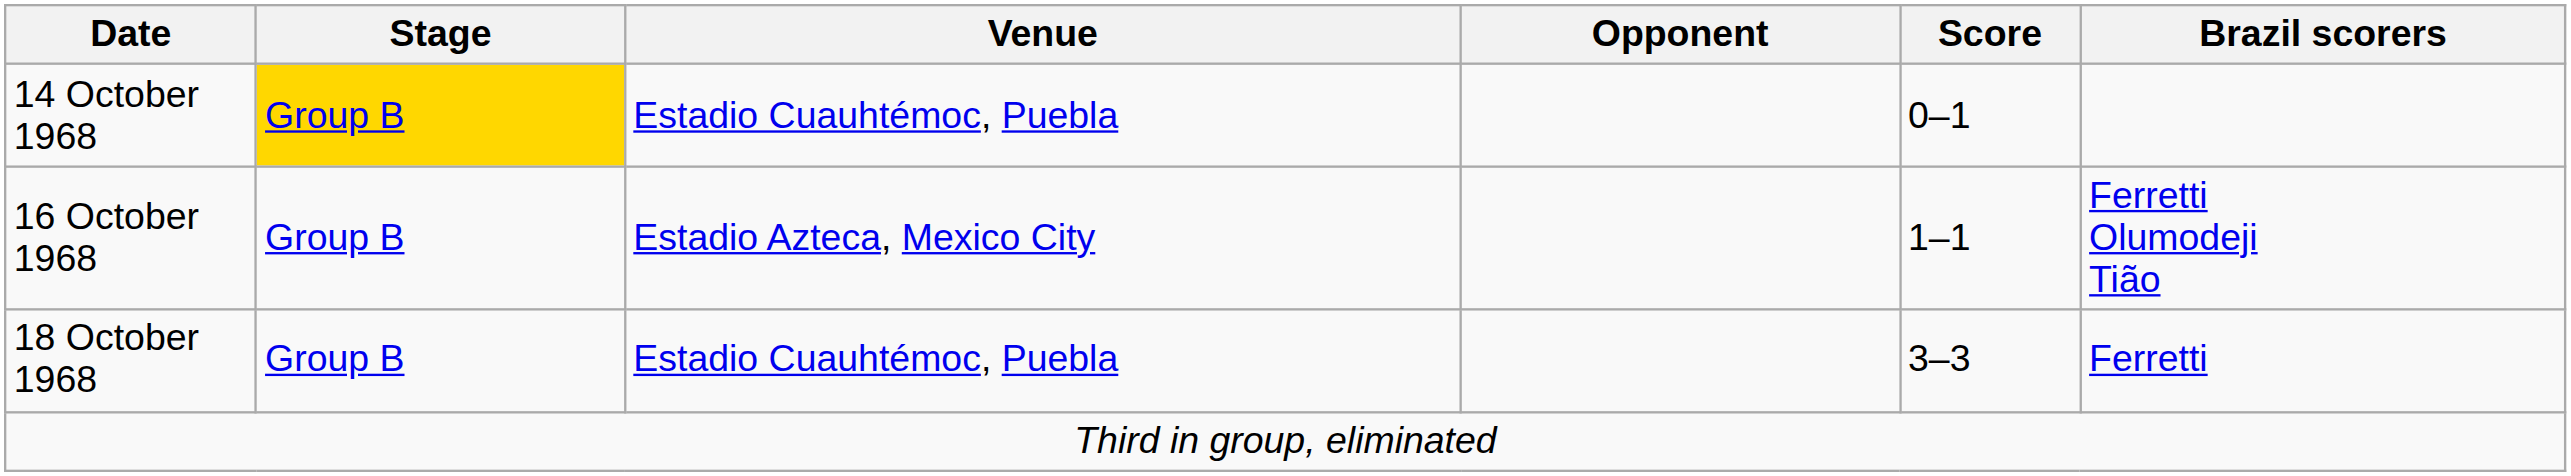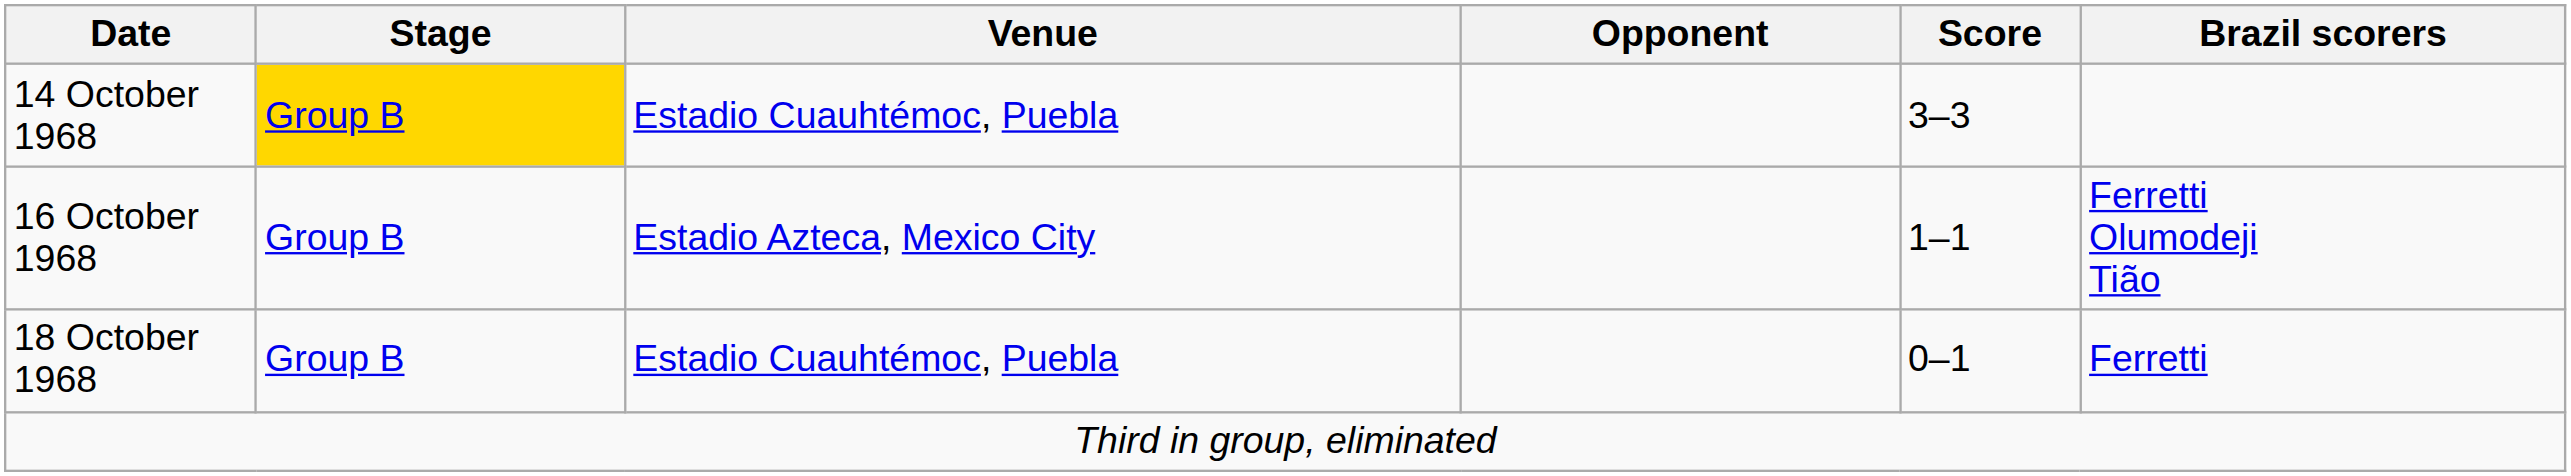(1939, 114) 0–1 -> (1939, 114) 3–3
(1939, 359) 3–3 -> (1939, 359) 0–1
